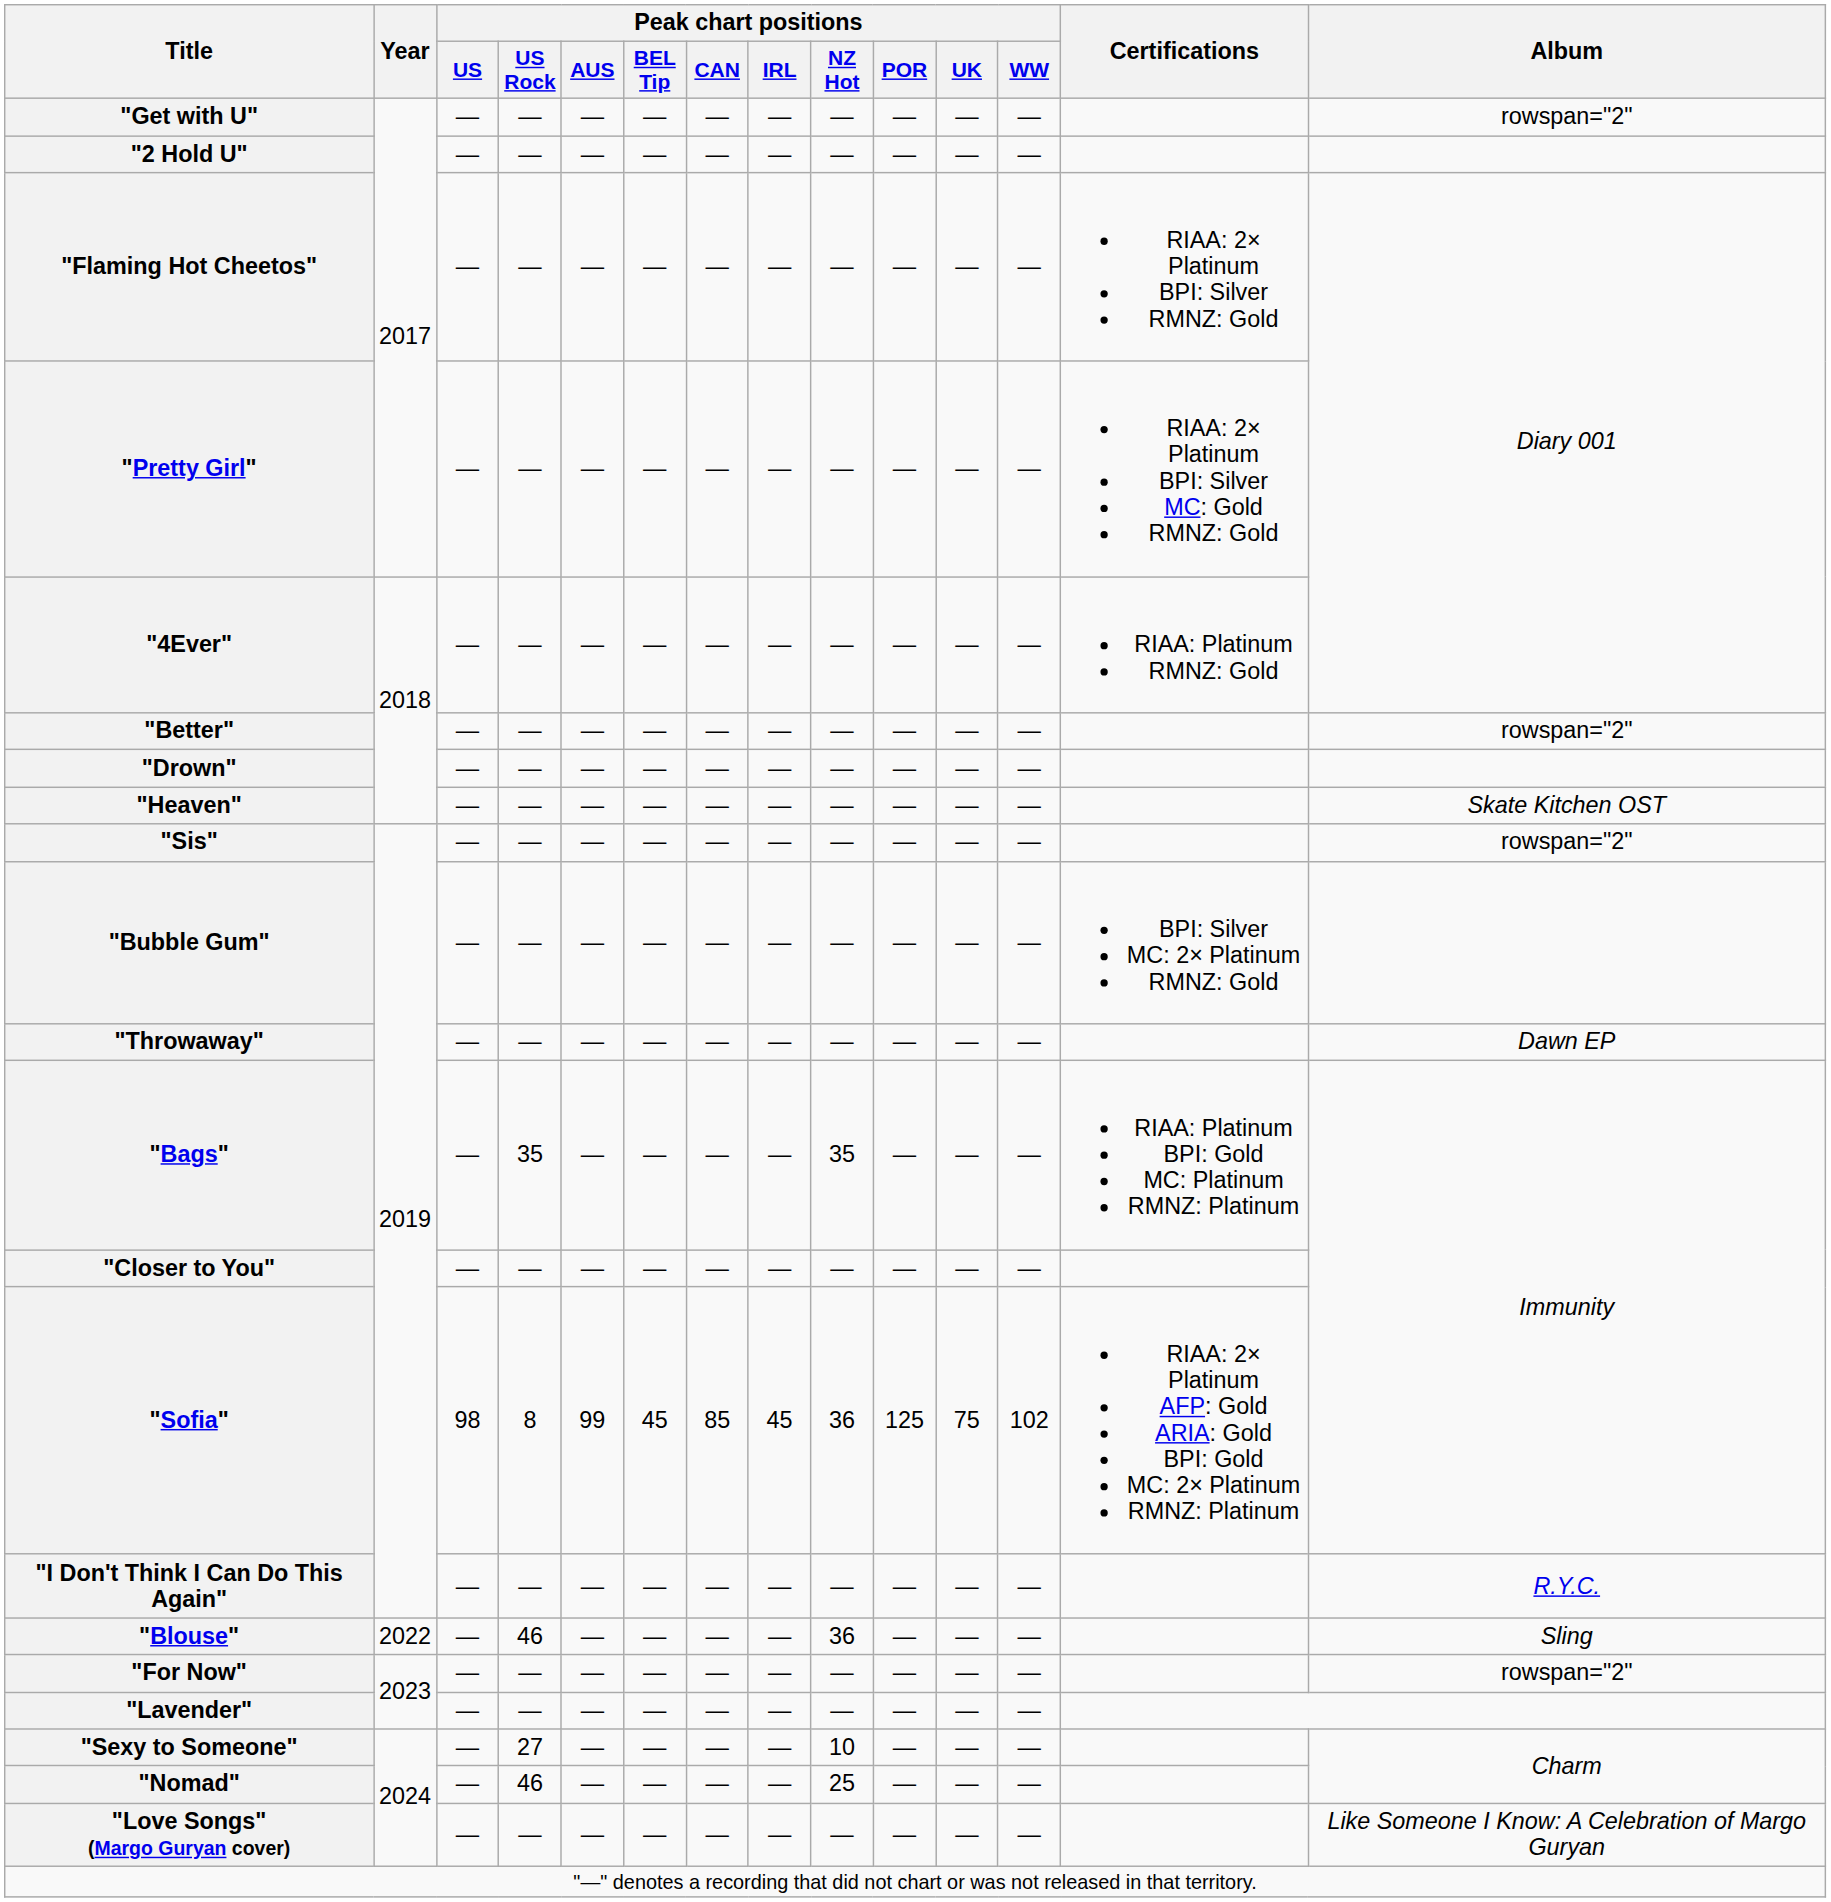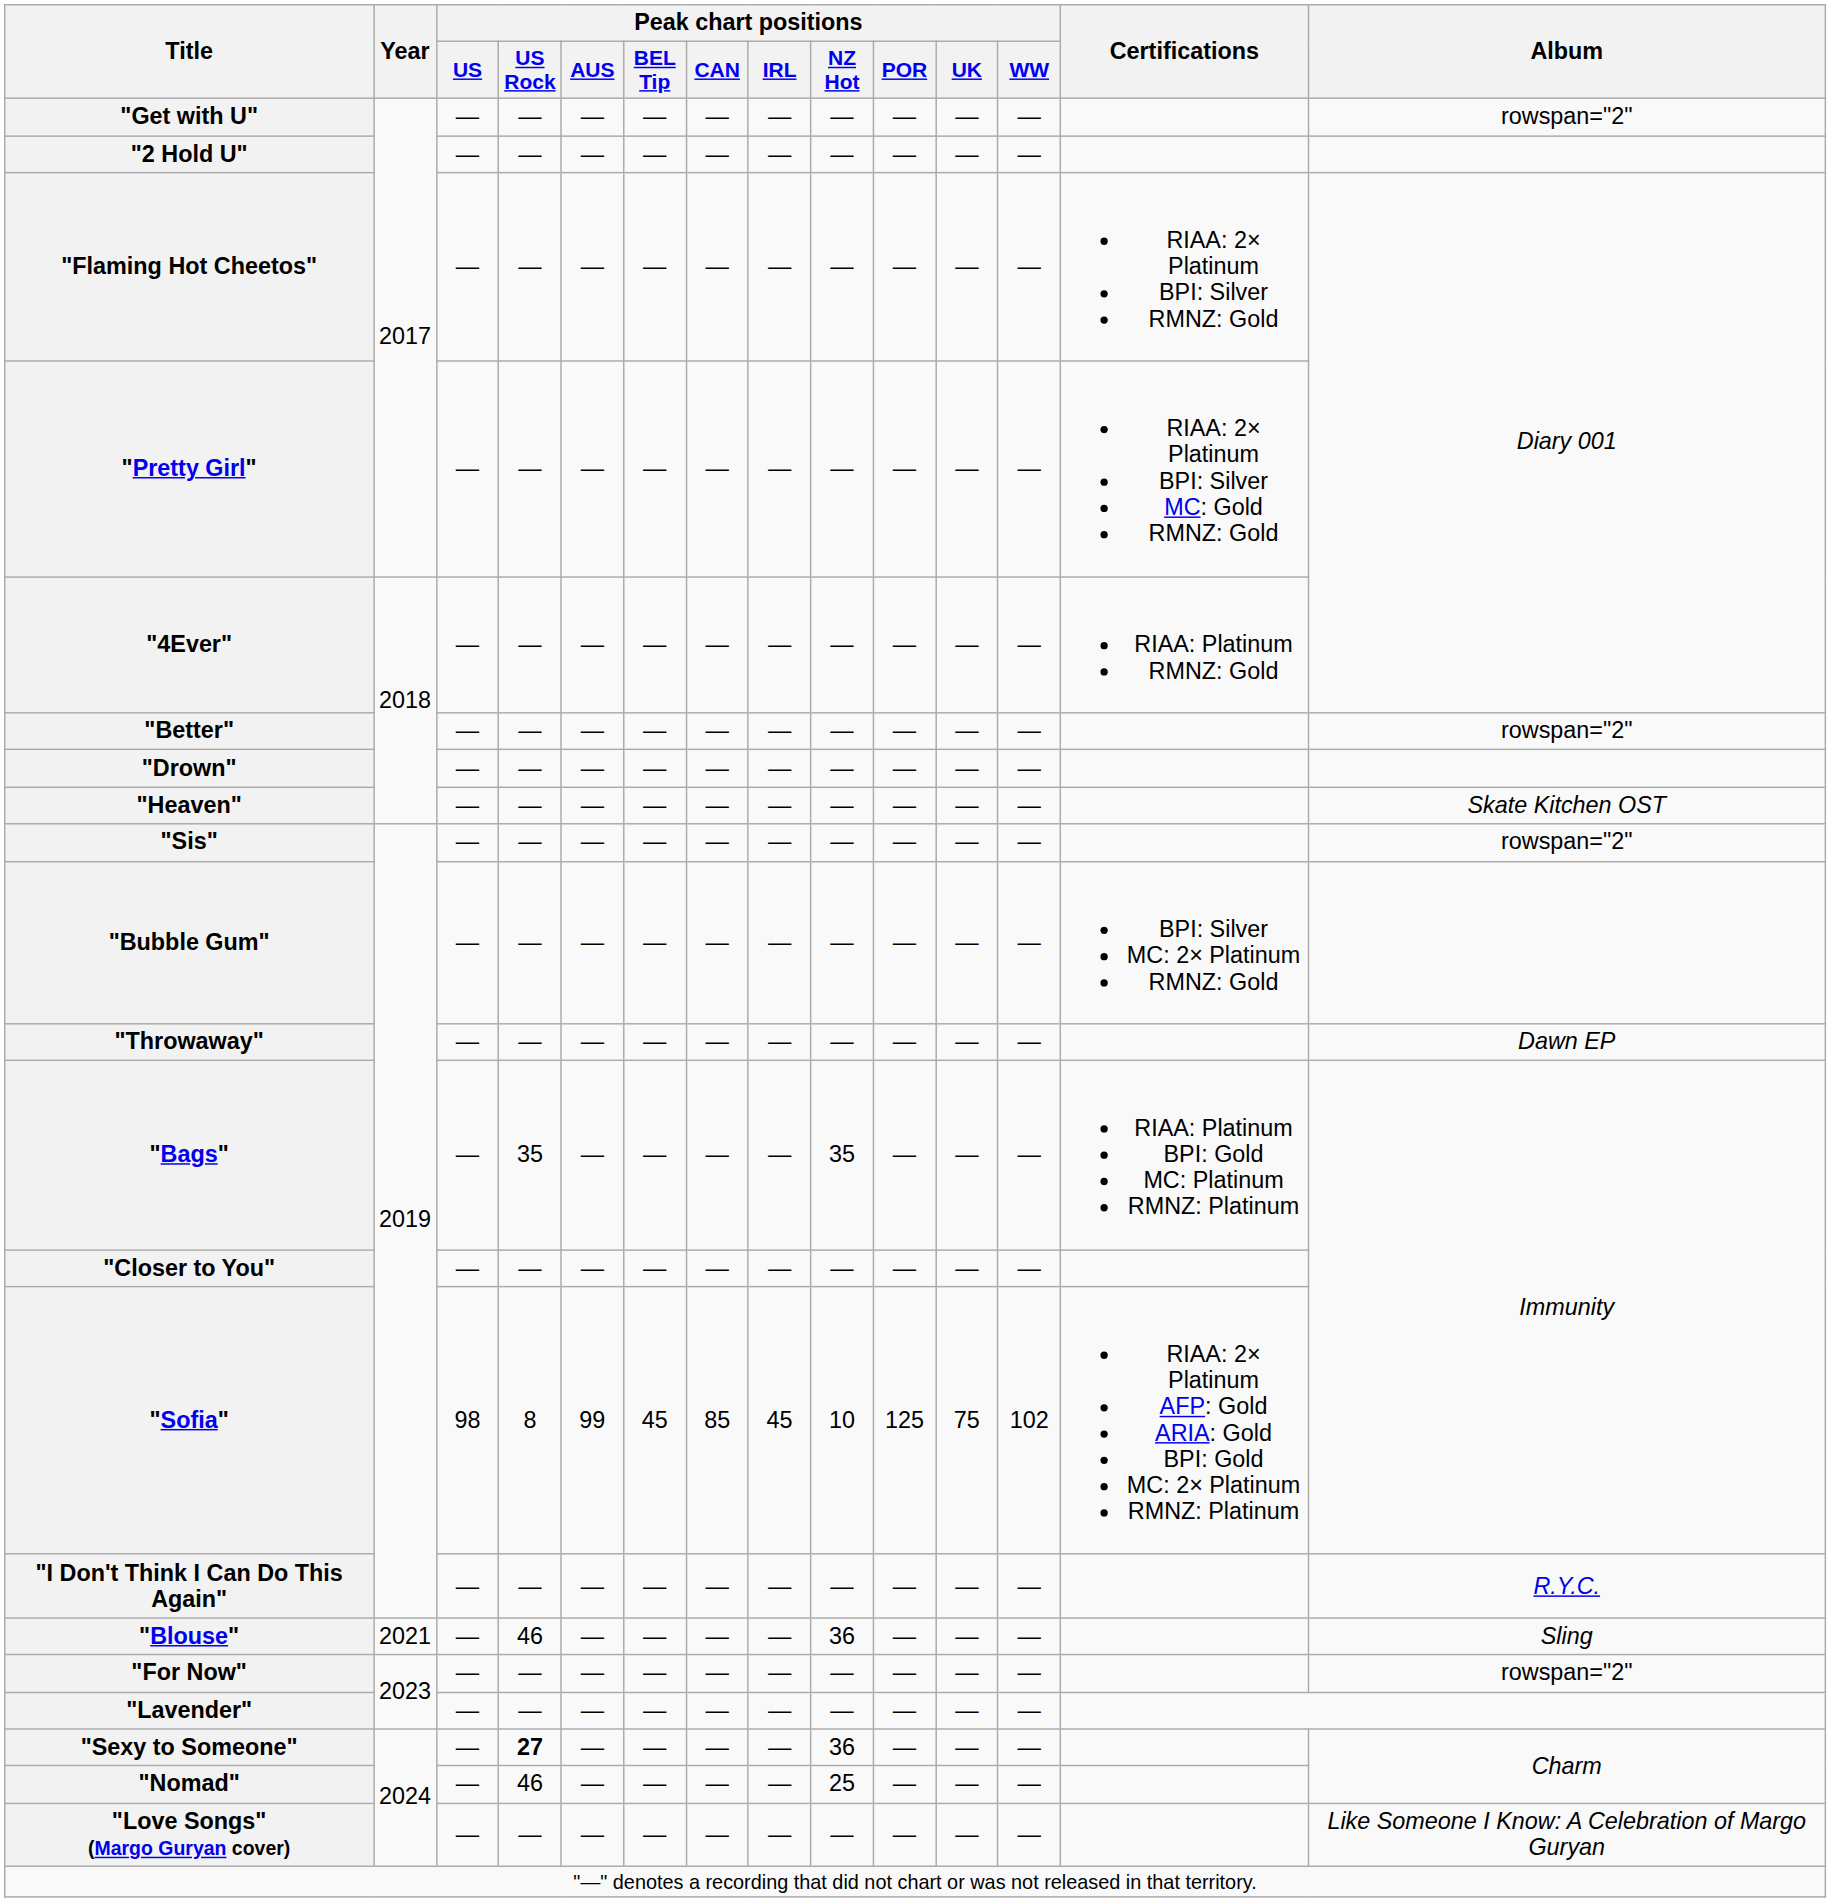(842, 1420) 36 -> (842, 1420) 10
(405, 1635) 2022 -> (405, 1635) 2021
(530, 1747) normal -> (530, 1747) bold
(842, 1747) 10 -> (842, 1747) 36
